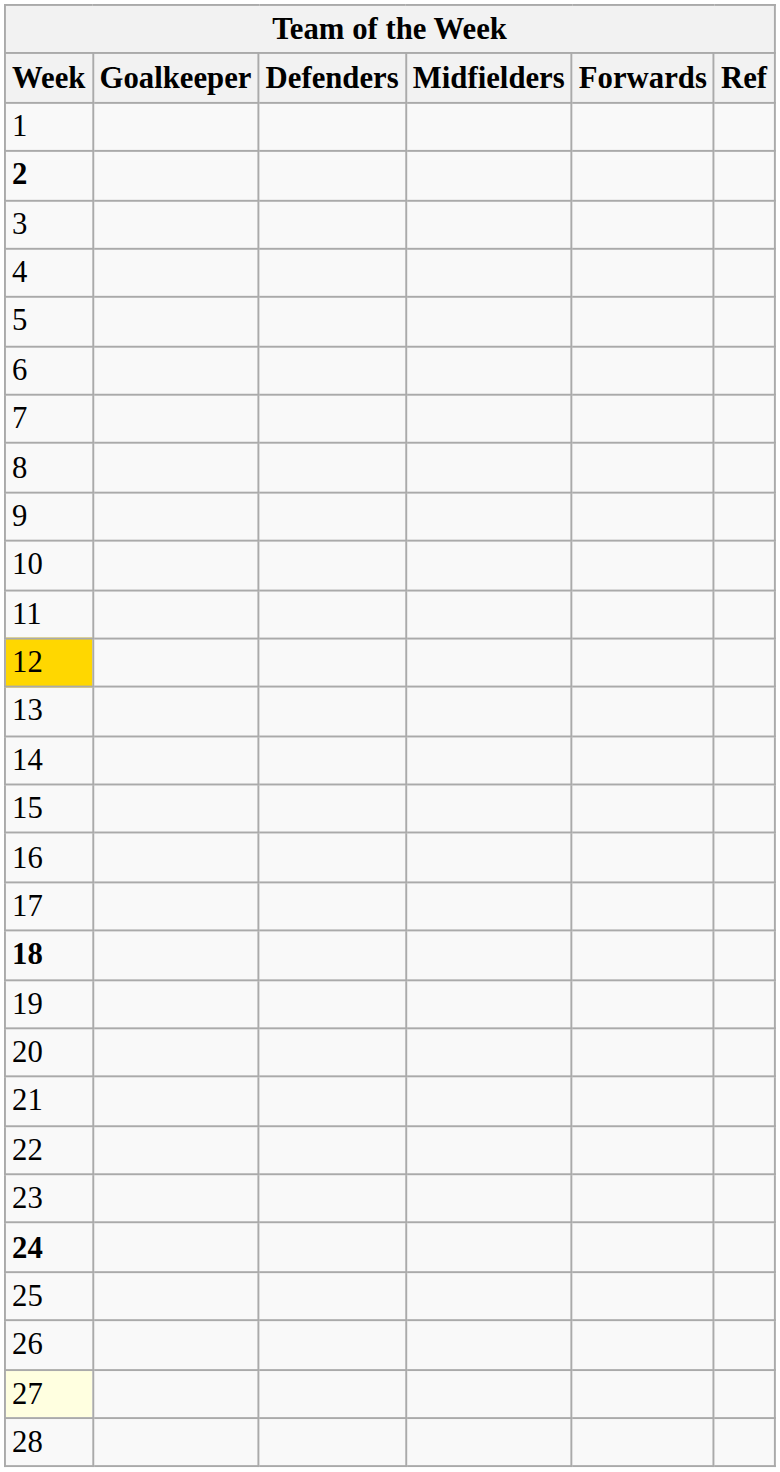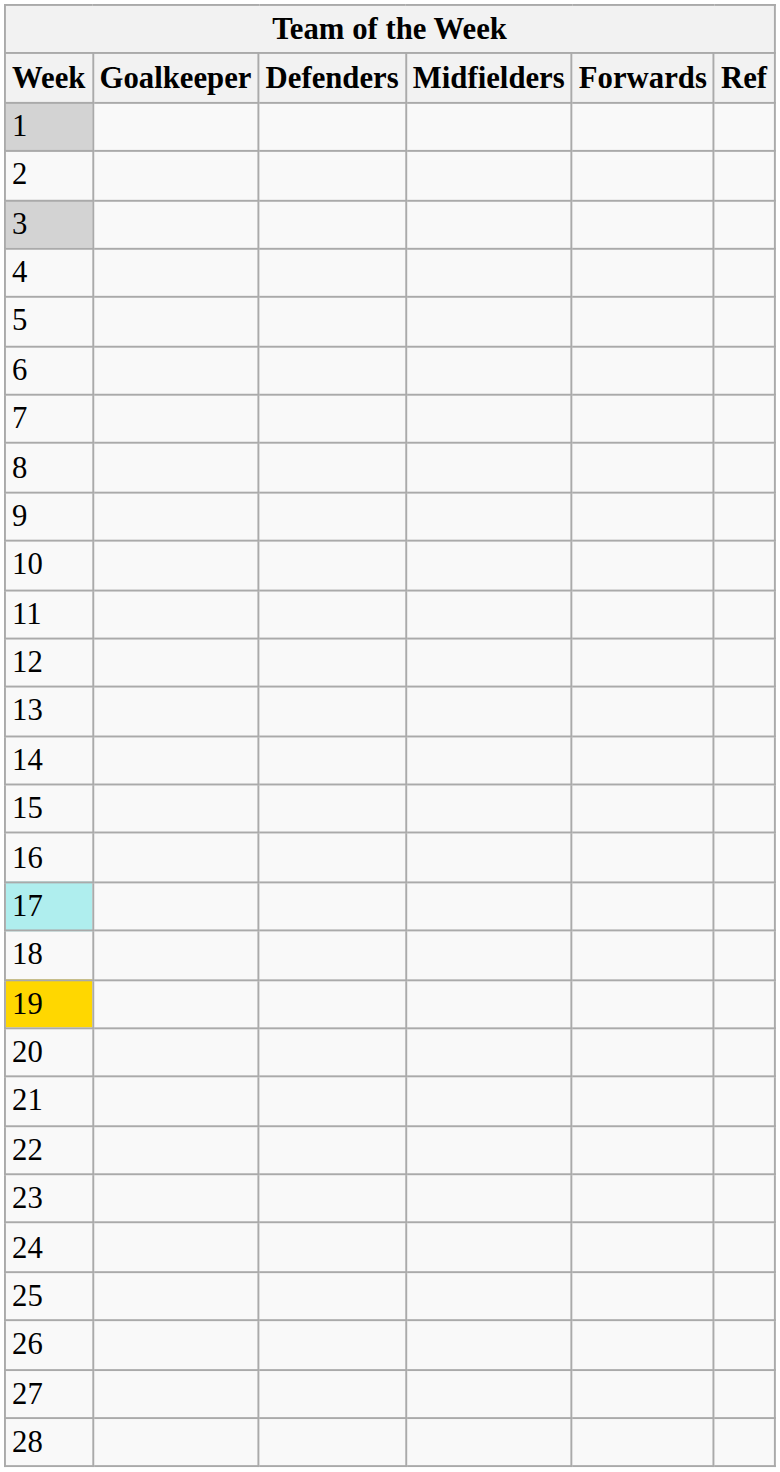(20, 126) no background -> (20, 126) lightgrey background
(20, 175) bold -> (20, 175) normal
(20, 223) no background -> (20, 223) lightgrey background
(27, 662) gold background -> (27, 662) no background
(27, 905) no background -> (27, 905) paleturquoise background
(27, 954) bold -> (27, 954) normal
(27, 1003) no background -> (27, 1003) gold background
(27, 1246) bold -> (27, 1246) normal
(27, 1393) lightyellow background -> (27, 1393) no background
